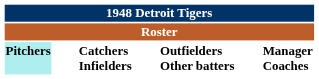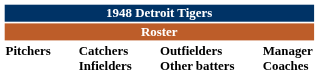(28, 50) paleturquoise background -> (28, 50) no background
